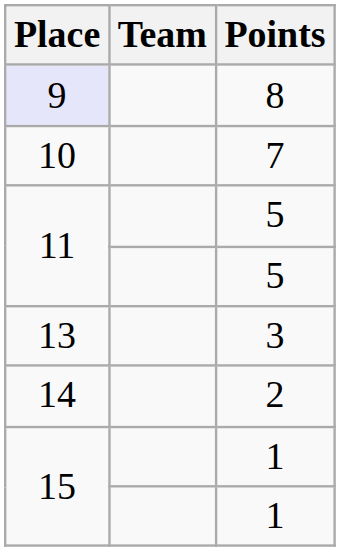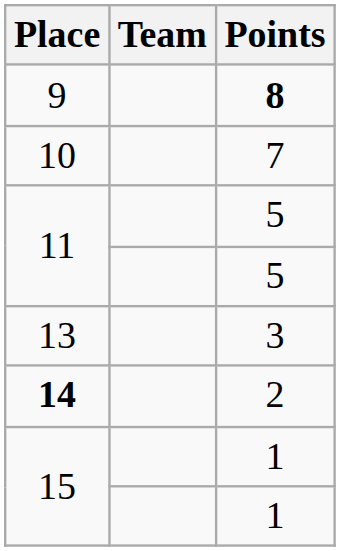(57, 94) lavender background -> (57, 94) no background
(275, 94) normal -> (275, 94) bold
(57, 395) normal -> (57, 395) bold
